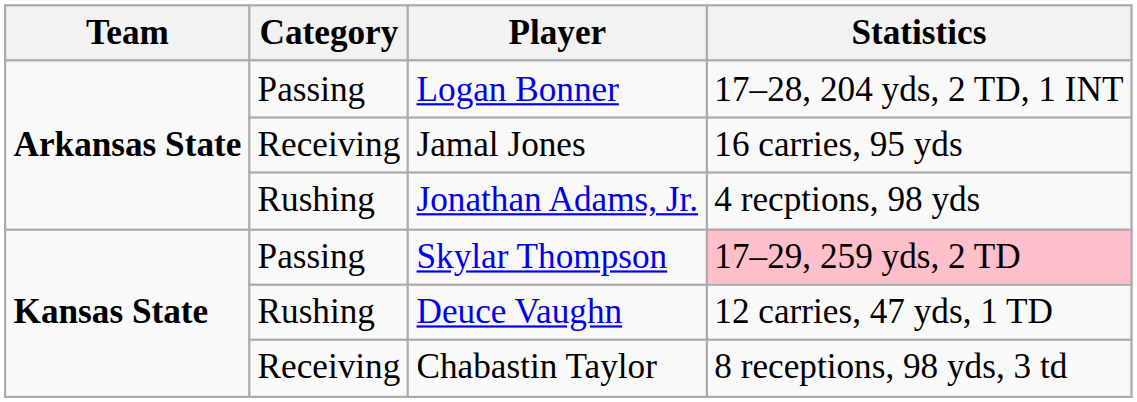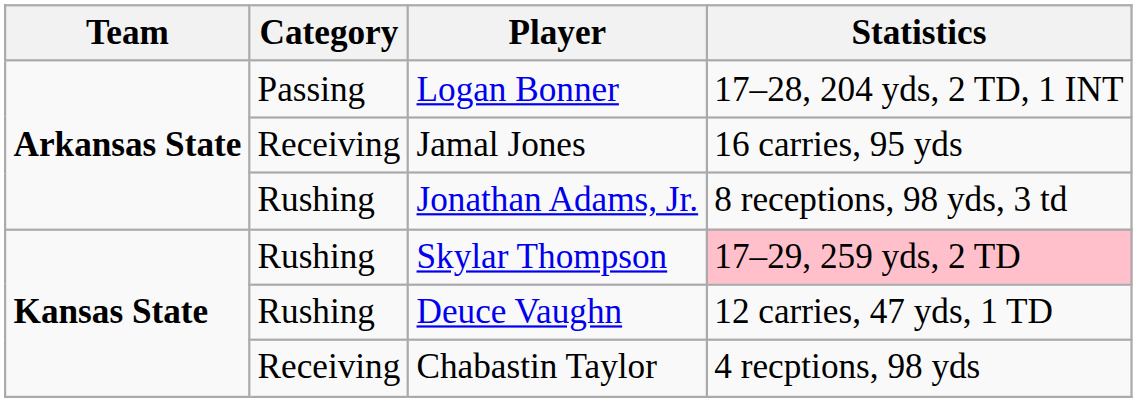(847, 200) 4 recptions, 98 yds -> (891, 200) 8 receptions, 98 yds, 3 td
(311, 255) Passing -> (316, 255) Rushing
(891, 367) 8 receptions, 98 yds, 3 td -> (847, 367) 4 recptions, 98 yds
